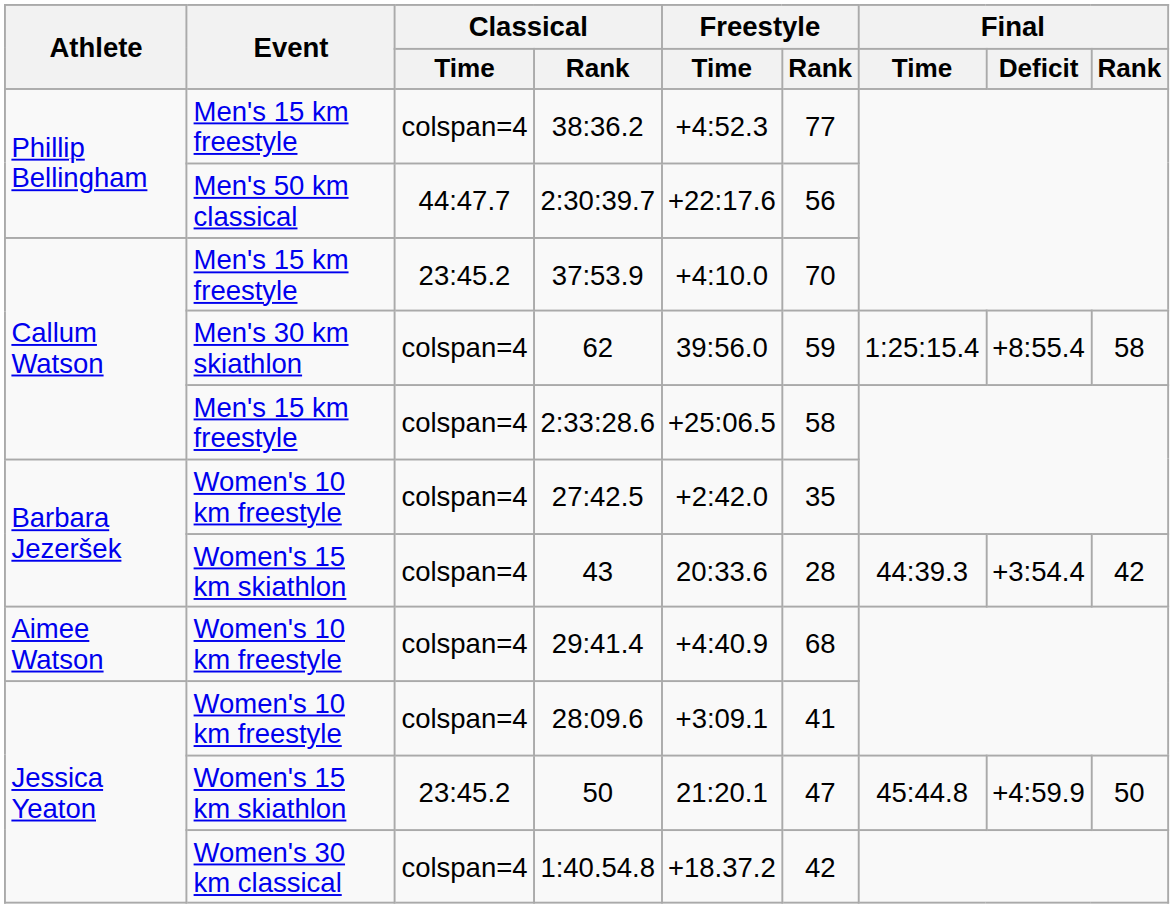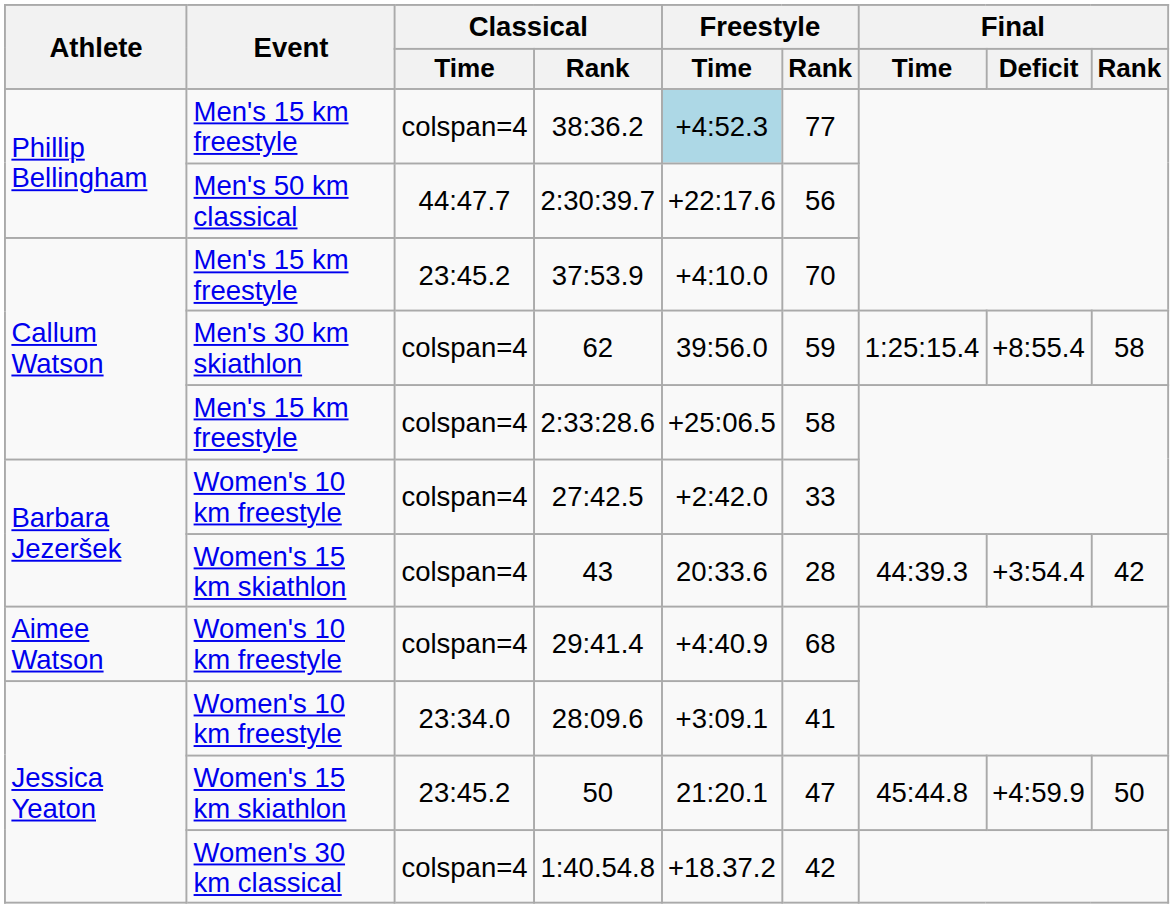(722, 127) no background -> (722, 127) lightblue background
(820, 497) 35 -> (820, 497) 33
(464, 719) colspan=4 -> (464, 719) 23:34.0
